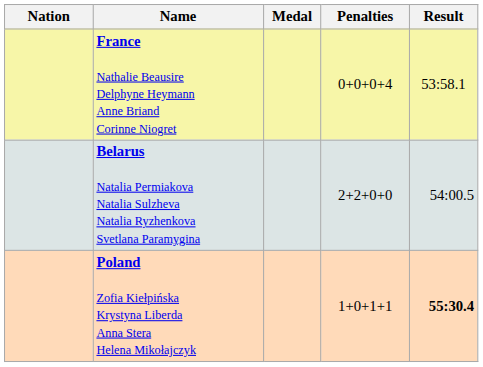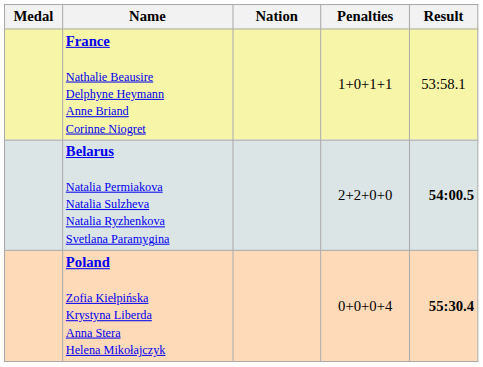columns swapped: (292, 17) <-> (49, 17)
(365, 84) 0+0+0+4 -> (365, 84) 1+0+1+1
(452, 195) normal -> (451, 195) bold
(365, 306) 1+0+1+1 -> (365, 306) 0+0+0+4
